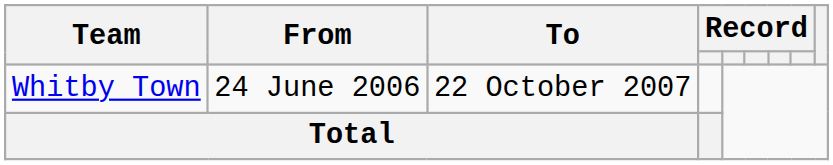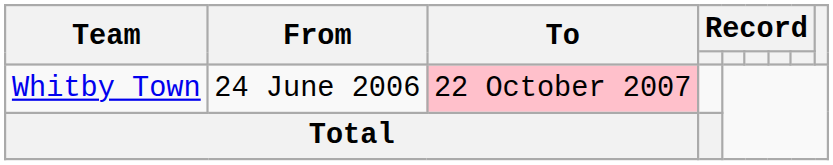(563, 89) no background -> (563, 89) pink background
